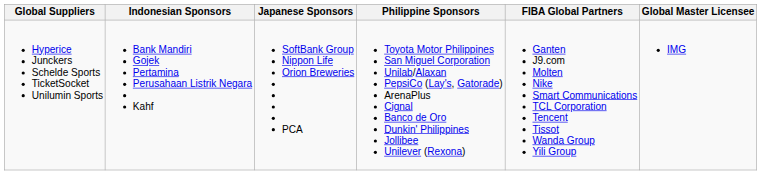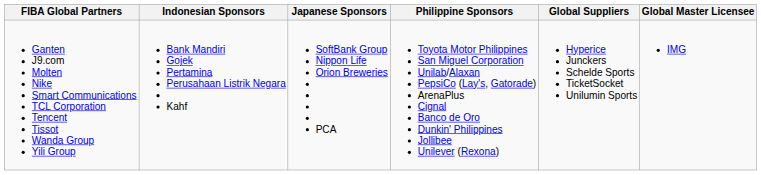columns swapped: (572, 12) <-> (55, 12)
